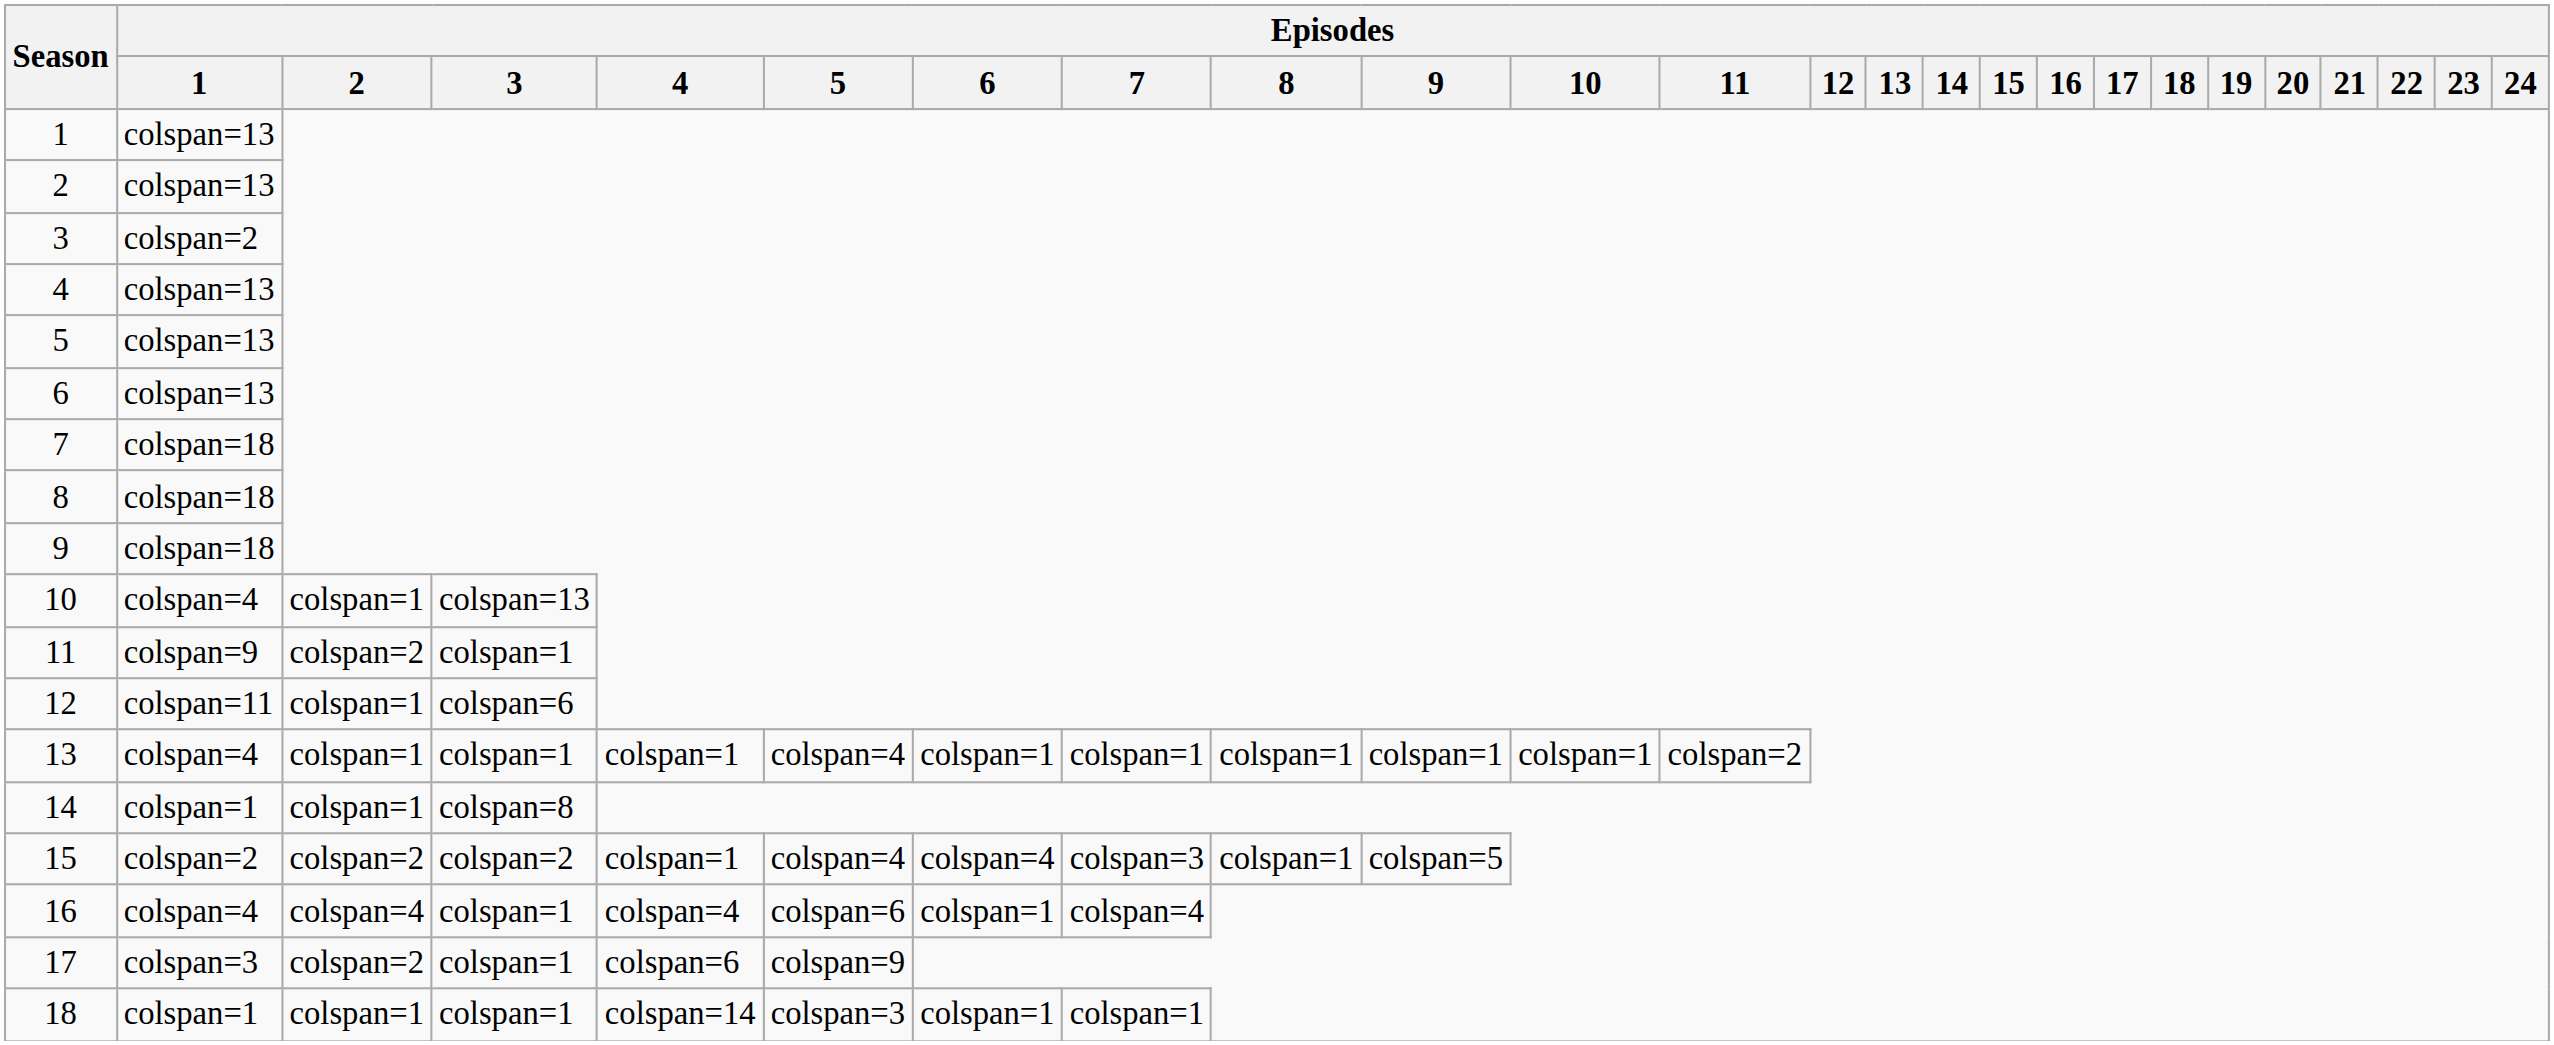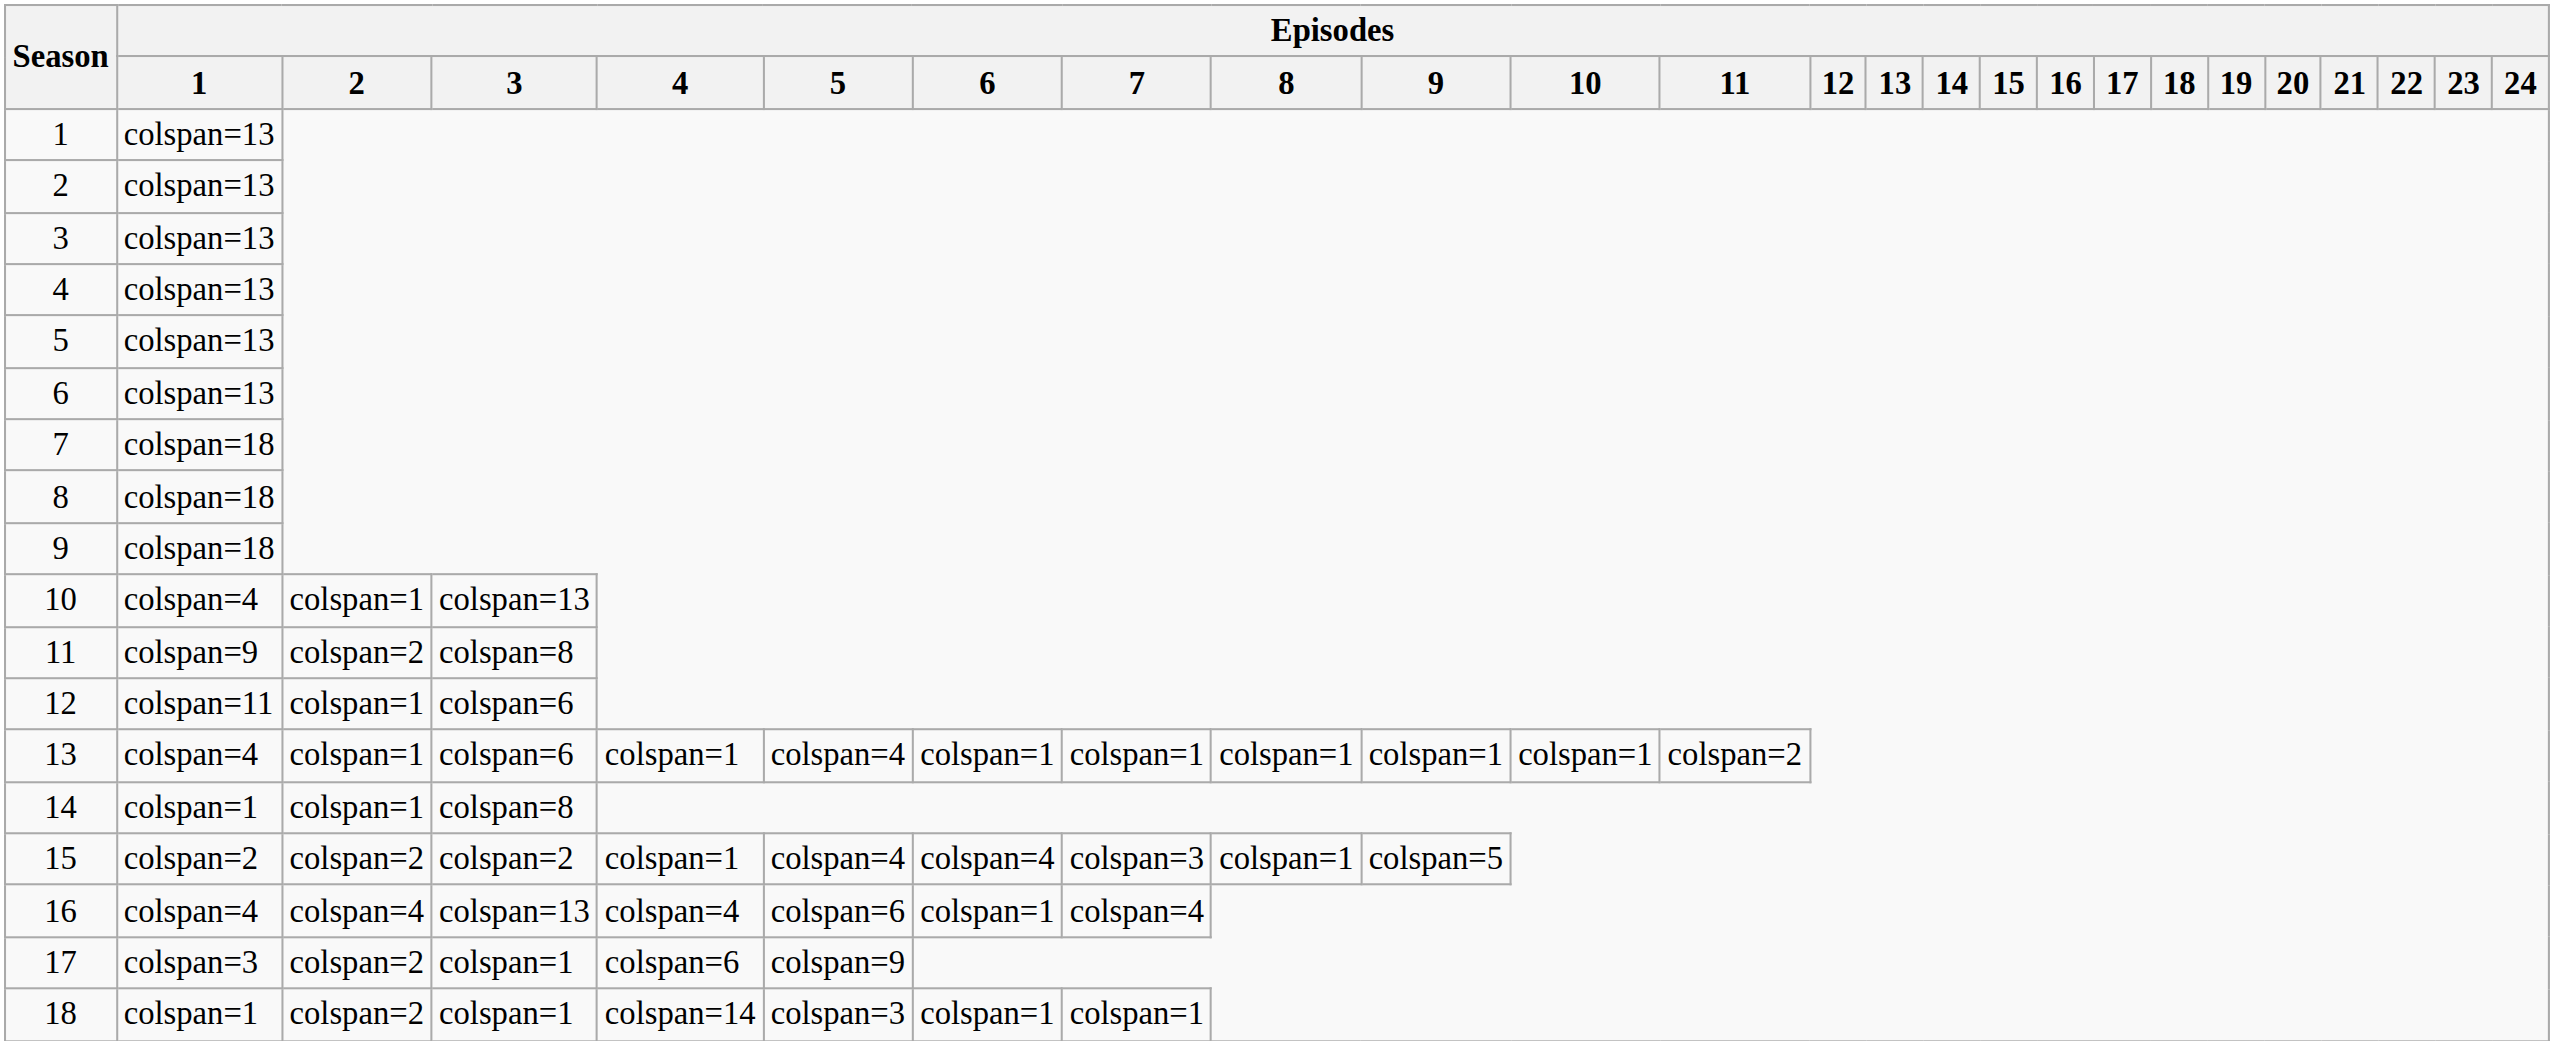(191, 237) colspan=2 -> (199, 237) colspan=13
(506, 651) colspan=1 -> (506, 651) colspan=8
(506, 755) colspan=1 -> (506, 755) colspan=6
(506, 910) colspan=1 -> (514, 910) colspan=13
(357, 1013) colspan=1 -> (357, 1013) colspan=2
